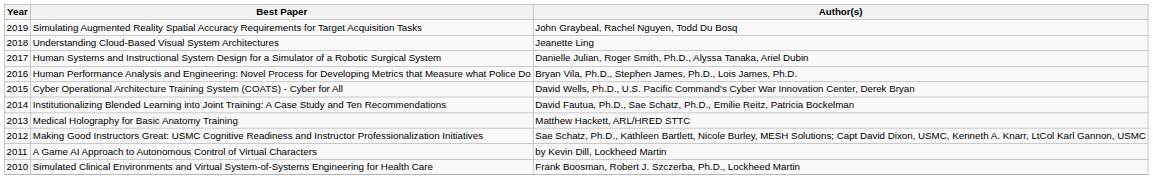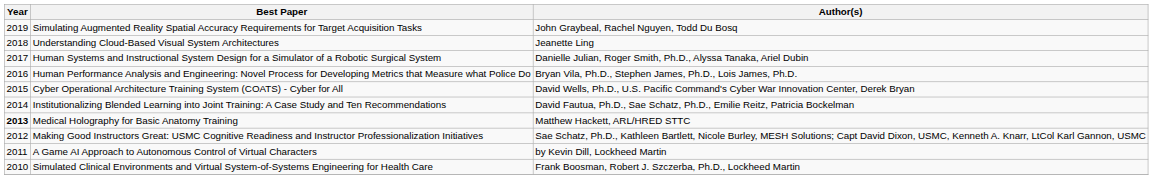(17, 120) normal -> (17, 120) bold
